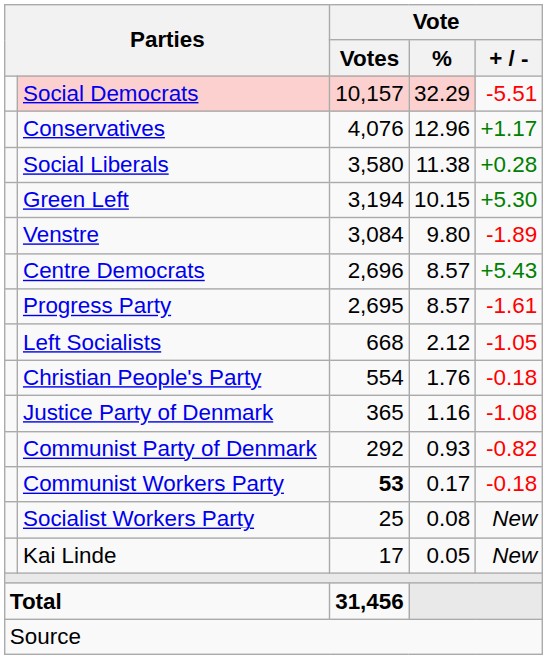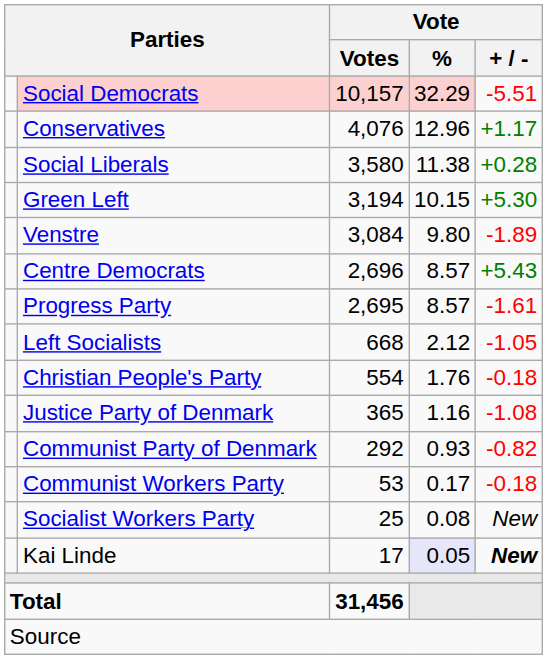(391, 484) bold -> (391, 484) normal
(448, 555) no background -> (448, 555) lavender background
(515, 555) normal -> (514, 555) bold
